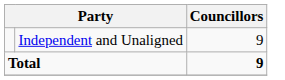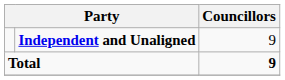(101, 39) normal -> (107, 39) bold
